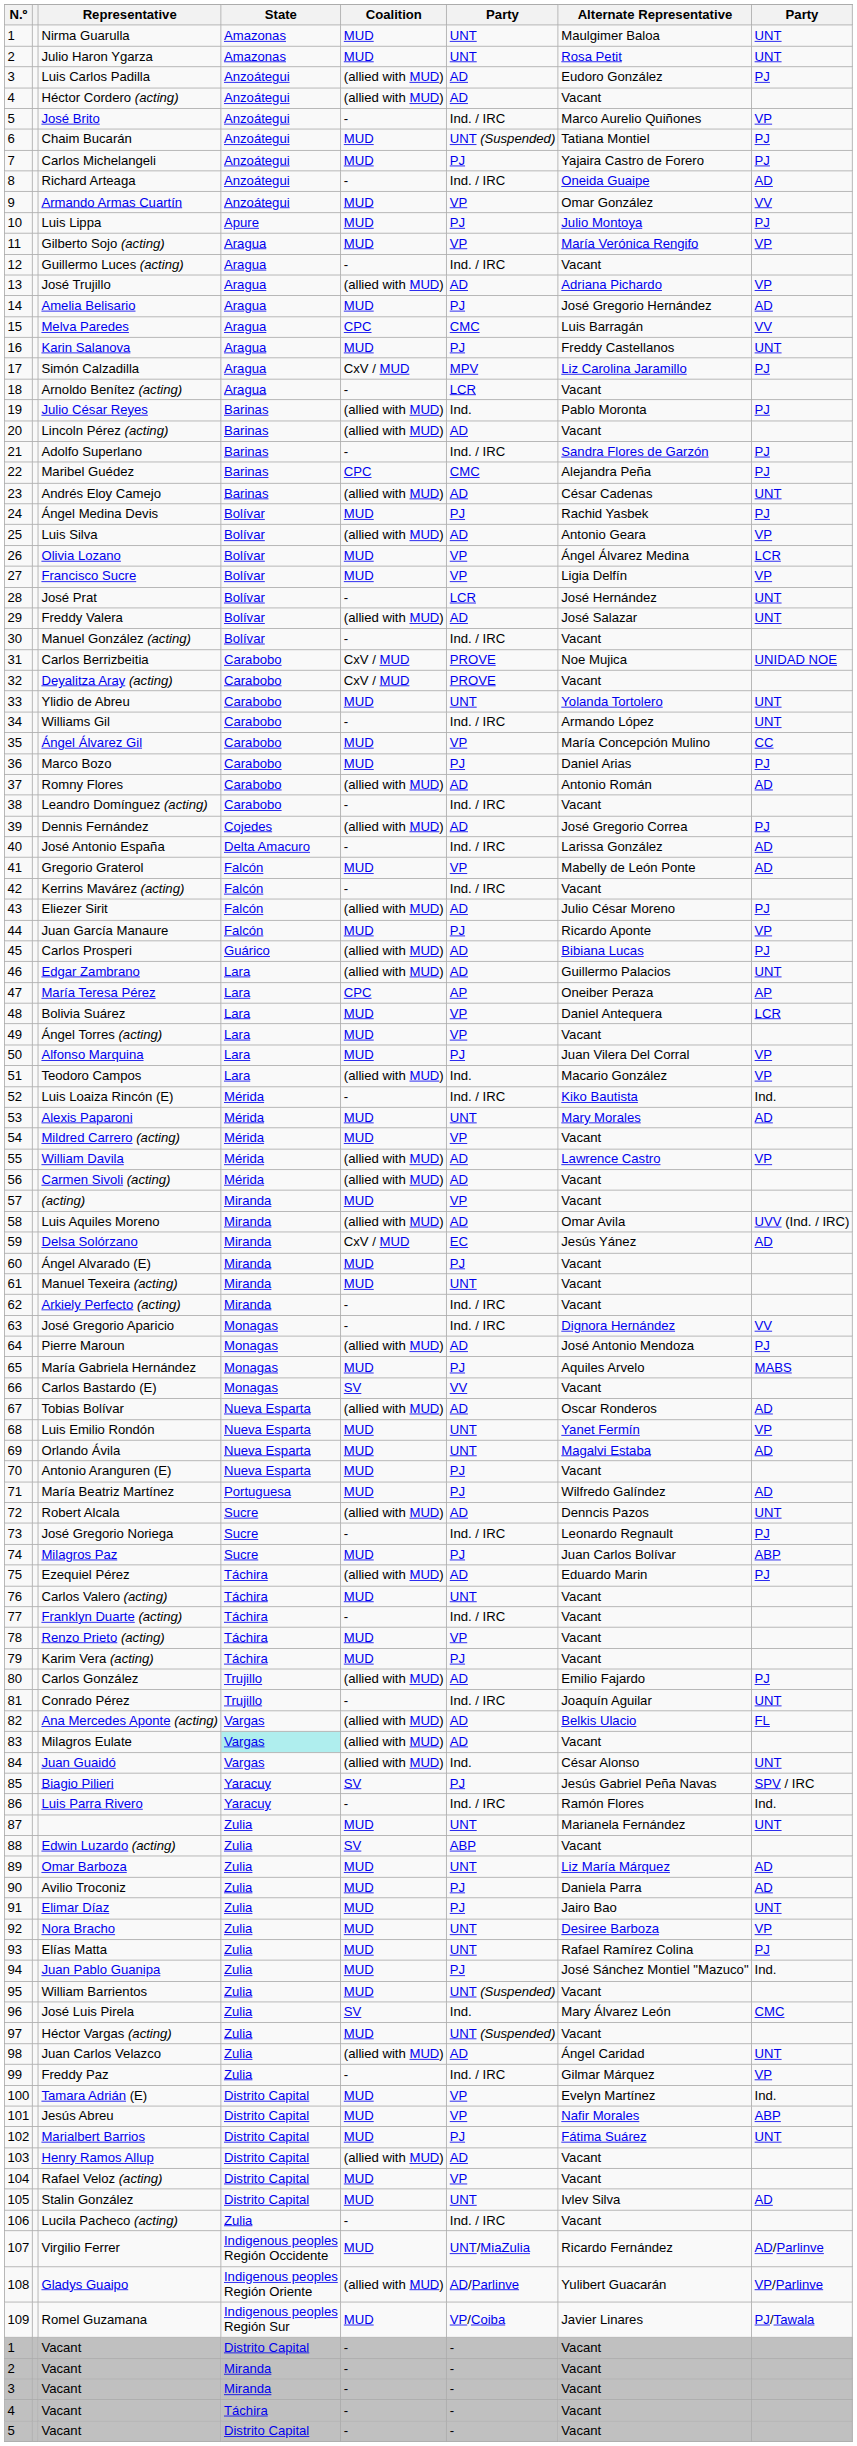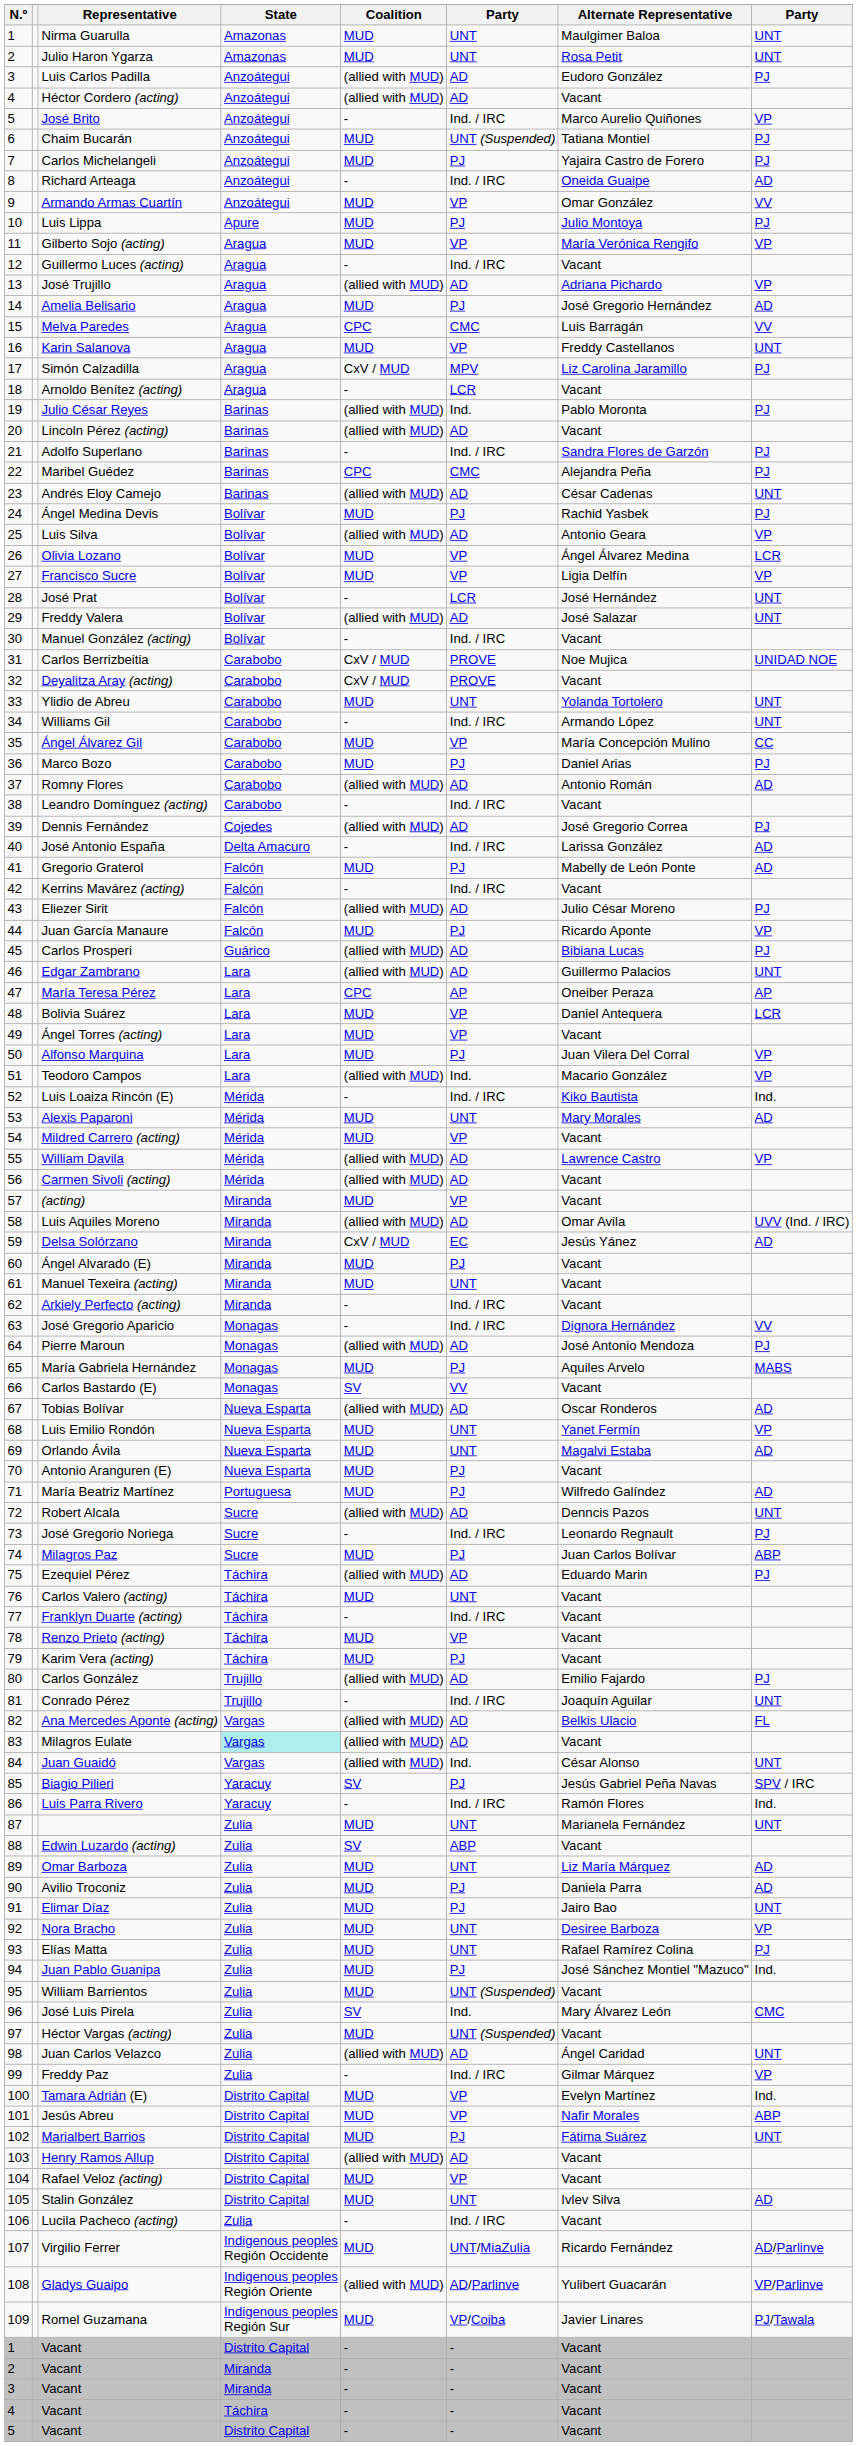(457, 347) PJ -> (458, 347) VP
(458, 868) VP -> (457, 868) PJ
